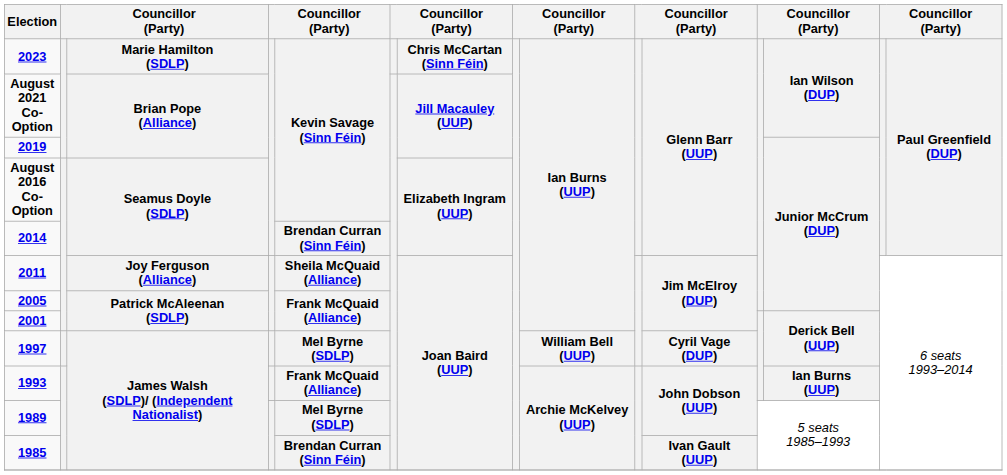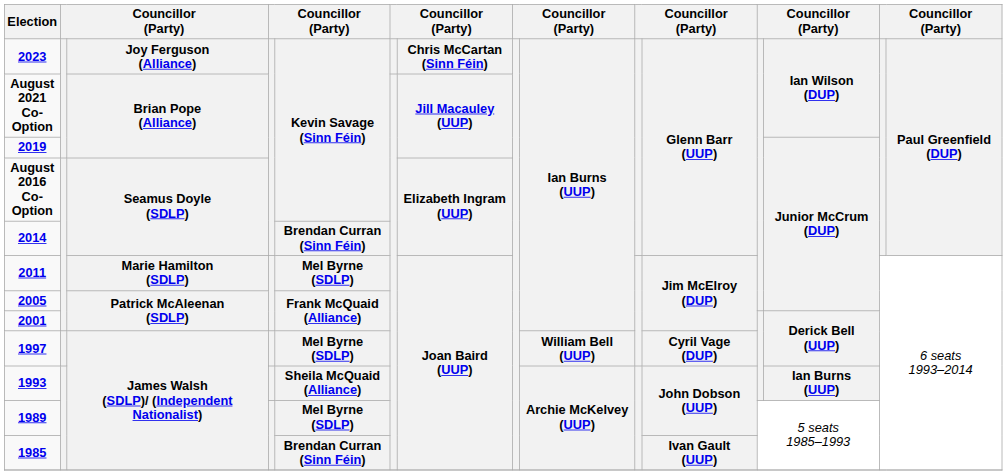(167, 56) Marie Hamilton (SDLP) -> (167, 56) Joy Ferguson (Alliance)
(167, 273) Joy Ferguson (Alliance) -> (167, 273) Marie Hamilton (SDLP)
(333, 273) Sheila McQuaid (Alliance) -> (332, 273) Mel Byrne (SDLP)
(333, 383) Frank McQuaid (Alliance) -> (333, 383) Sheila McQuaid (Alliance)
